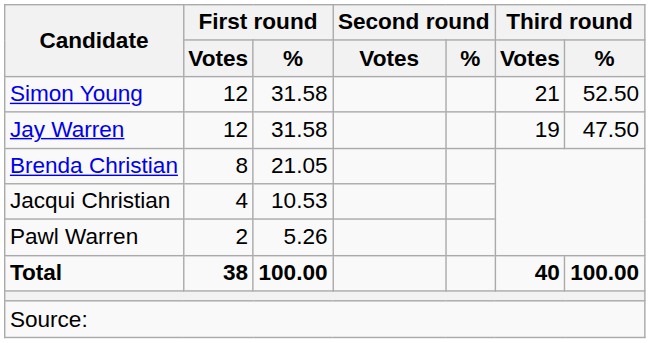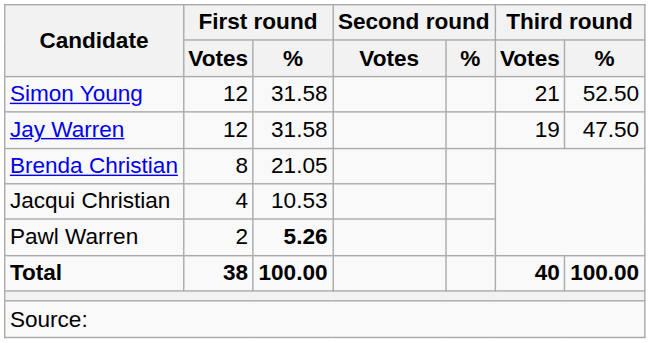(306, 237) normal -> (306, 237) bold
